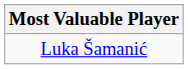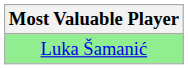(94, 48) no background -> (94, 48) lightgreen background
